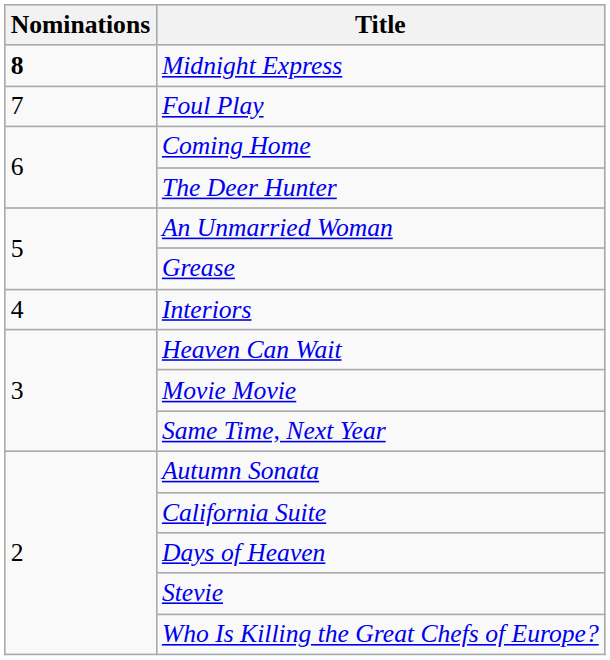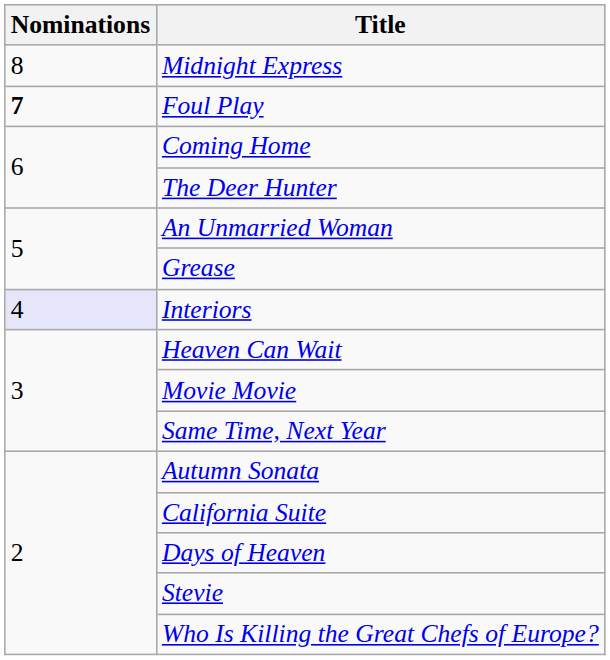(17, 65) bold -> (17, 65) normal
(17, 106) normal -> (17, 106) bold
(17, 308) no background -> (17, 308) lavender background
